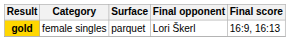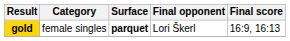(128, 28) normal -> (130, 28) bold
